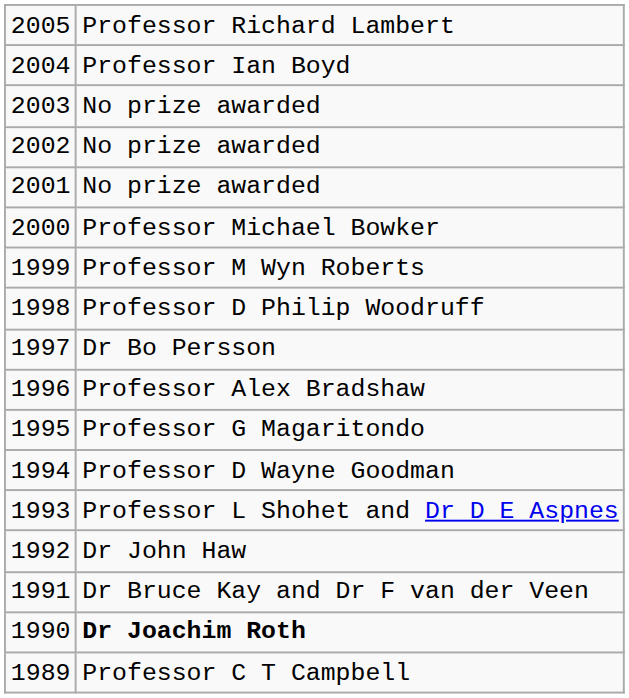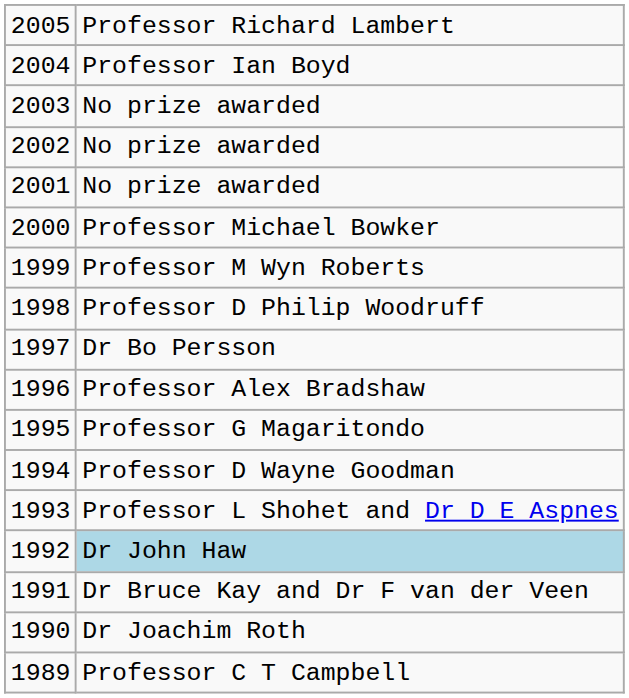(164, 551) no background -> (164, 551) lightblue background
(194, 632) bold -> (194, 632) normal
